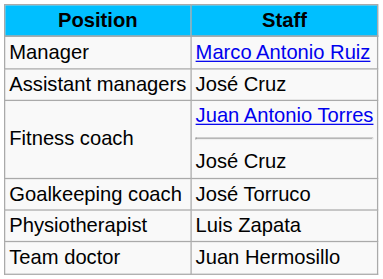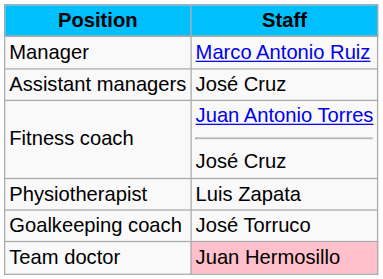rows swapped: (96, 193) <-> (78, 225)
(268, 257) no background -> (268, 257) pink background
